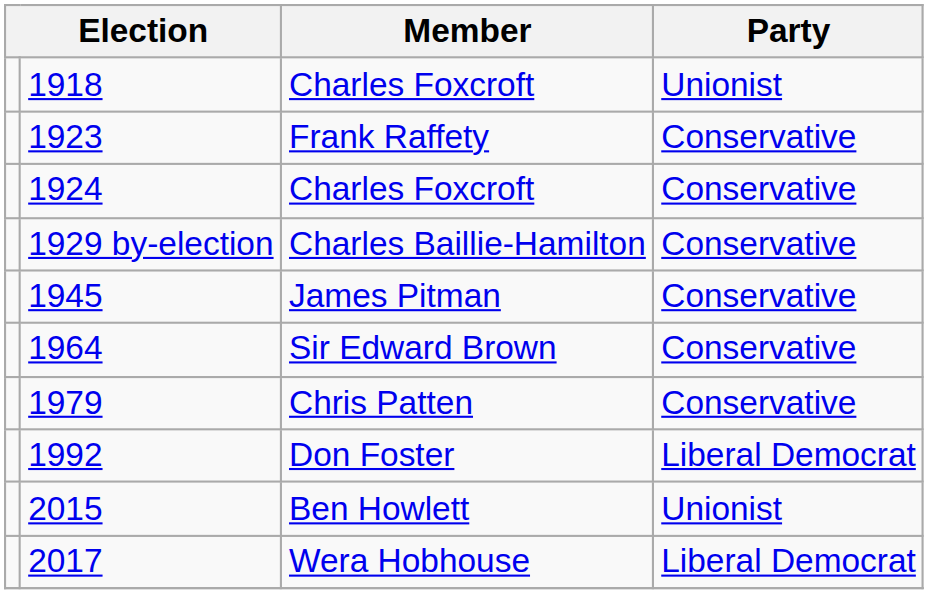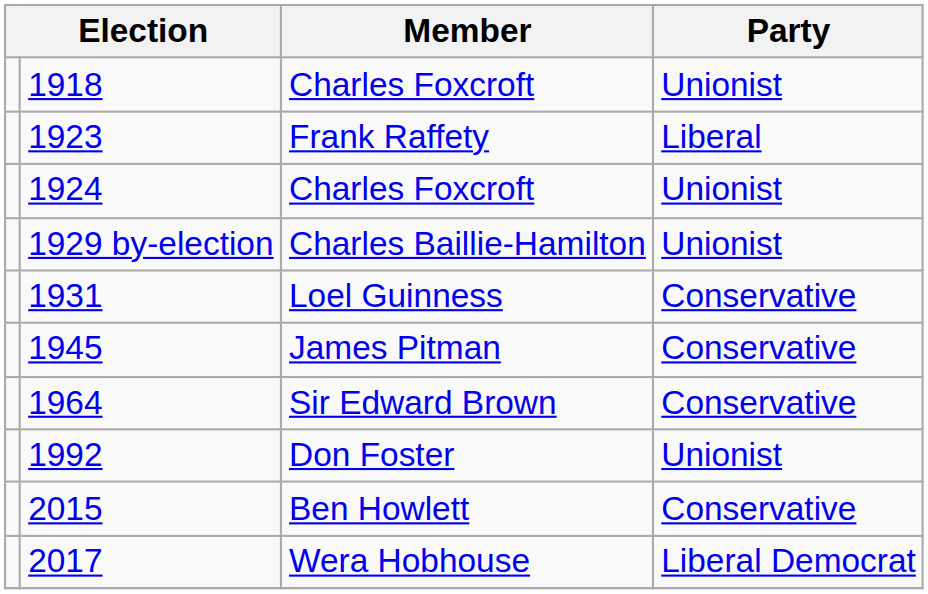(759, 137) Conservative -> (711, 137) Liberal
(759, 190) Conservative -> (722, 190) Unionist
(759, 243) Conservative -> (722, 243) Unionist
+ row: (65, 296)
- row: (65, 402)
(789, 455) Liberal Democrat -> (722, 455) Unionist
(722, 508) Unionist -> (759, 508) Conservative
